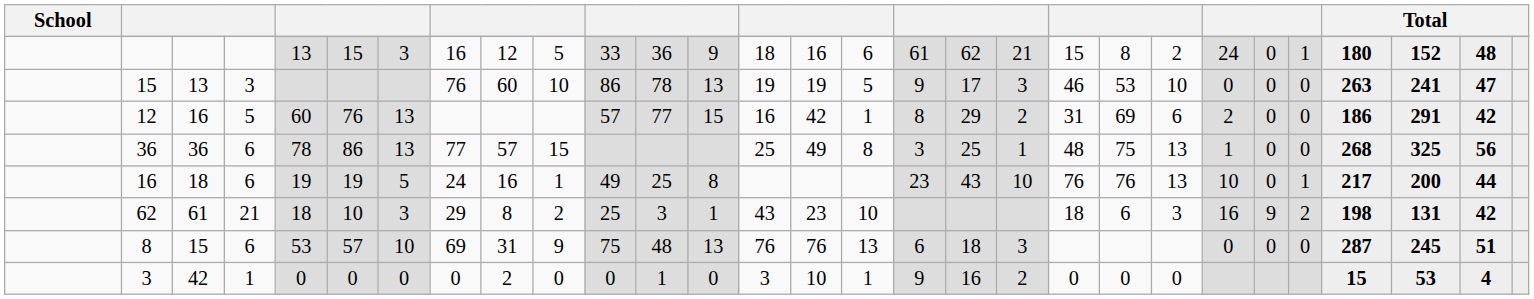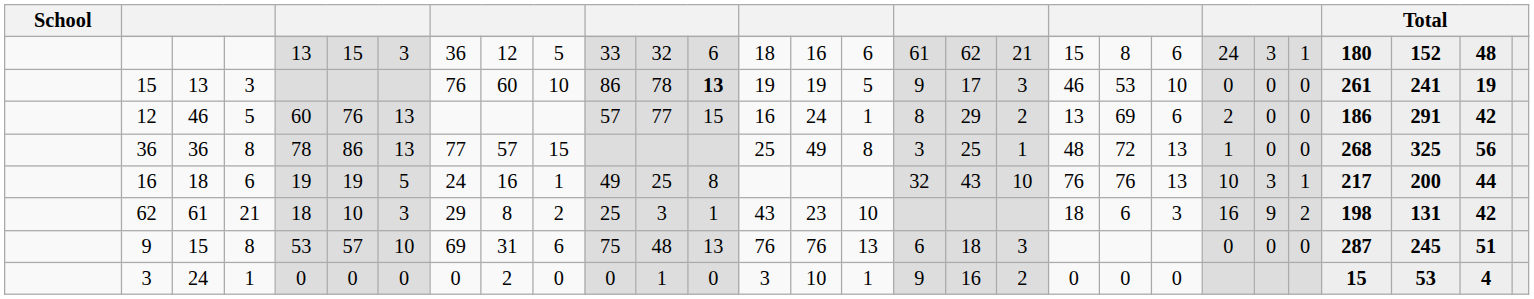(456, 52) 16 -> (456, 52) 36
(662, 52) 36 -> (662, 52) 32
(713, 52) 9 -> (713, 52) 6
(1177, 52) 2 -> (1177, 52) 6
(1271, 52) 0 -> (1271, 52) 3
(713, 85) normal -> (713, 85) bold
(1356, 85) 263 -> (1356, 85) 261
(1486, 85) 47 -> (1486, 85) 19
(198, 117) 16 -> (198, 117) 46
(816, 117) 42 -> (816, 117) 24
(1074, 117) 31 -> (1074, 117) 13
(250, 149) 6 -> (250, 149) 8
(1125, 149) 75 -> (1125, 149) 72
(919, 181) 23 -> (919, 181) 32
(1271, 181) 0 -> (1271, 181) 3
(147, 246) 8 -> (147, 246) 9
(250, 246) 6 -> (250, 246) 8
(559, 246) 9 -> (559, 246) 6
(198, 278) 42 -> (198, 278) 24
